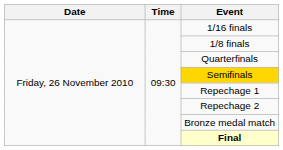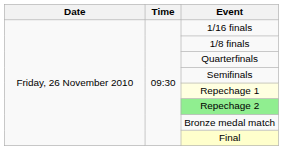(230, 75) gold background -> (230, 75) no background
(230, 91) no background -> (230, 91) lightyellow background
(230, 106) no background -> (230, 106) lightgreen background
(230, 138) bold -> (230, 138) normal
